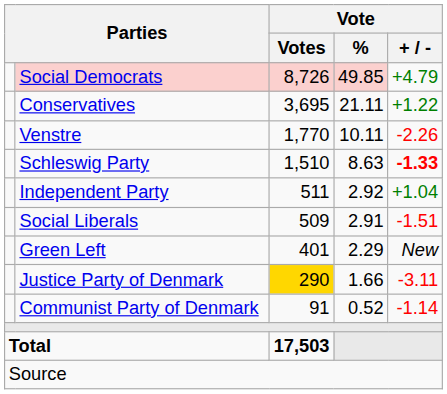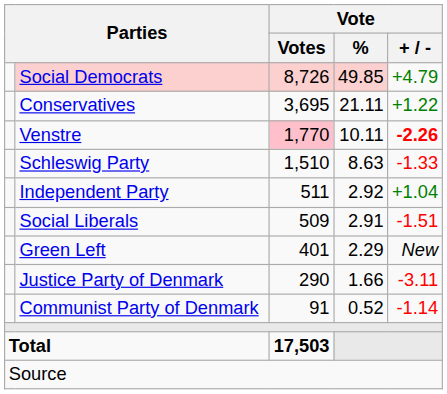(307, 134) no background -> (307, 134) pink background
(417, 134) normal -> (417, 134) bold
(417, 163) bold -> (417, 163) normal
(314, 279) gold background -> (314, 279) no background
